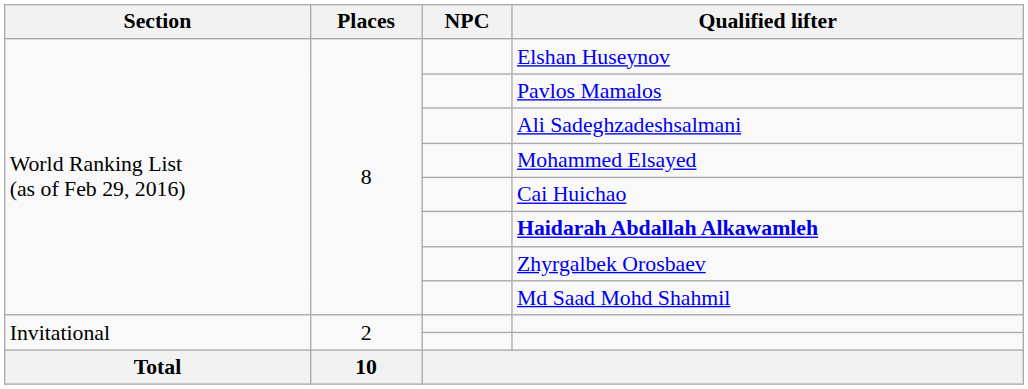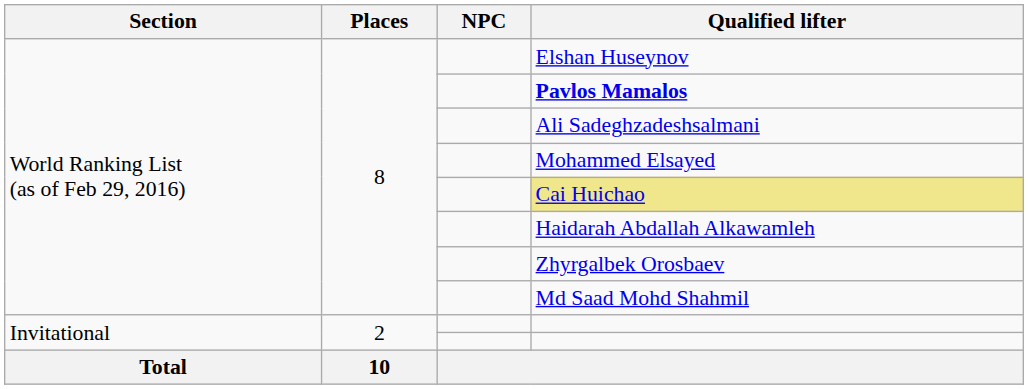(589, 90) normal -> (611, 90) bold
(572, 194) no background -> (590, 194) khaki background
(668, 228) bold -> (675, 228) normal
